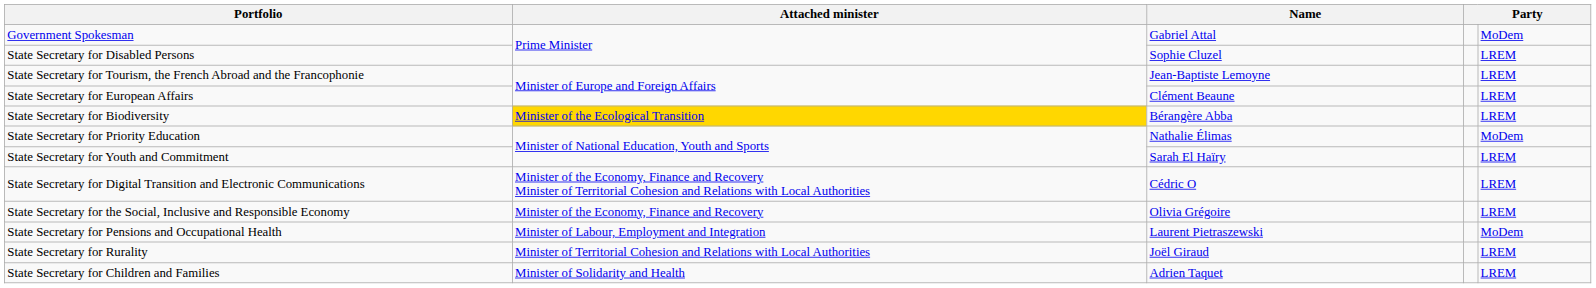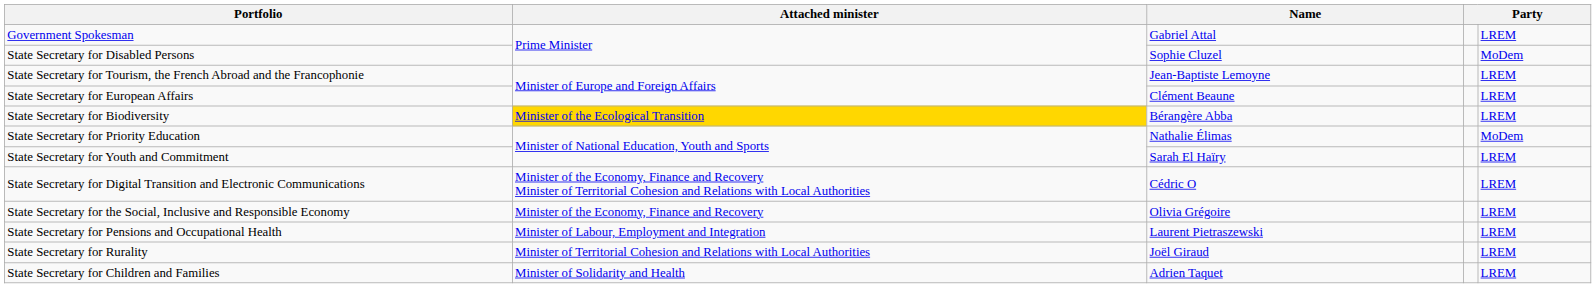(1502, 34) MoDem -> (1498, 34) LREM
(1498, 55) LREM -> (1502, 55) MoDem
(1502, 232) MoDem -> (1498, 232) LREM
